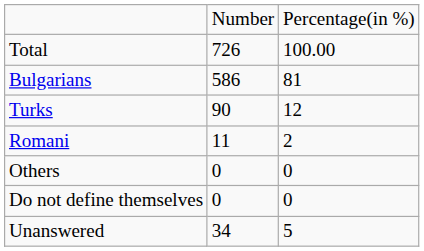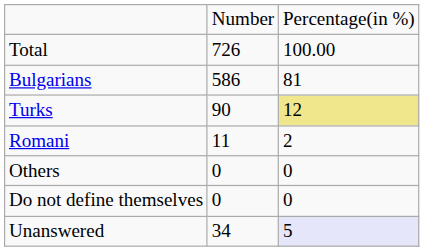(293, 110) no background -> (293, 110) khaki background
(288, 230) no background -> (288, 230) lavender background
